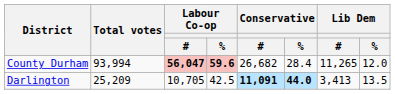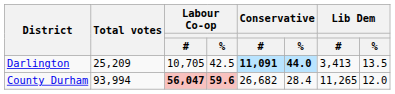rows swapped: (48, 64) <-> (38, 81)
